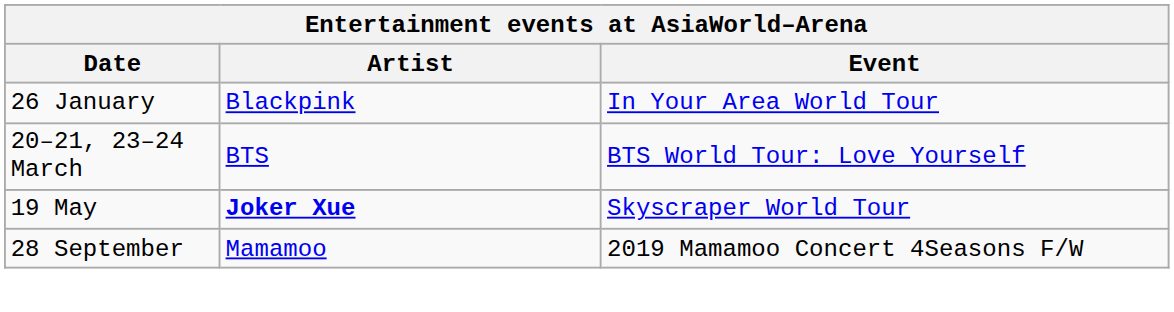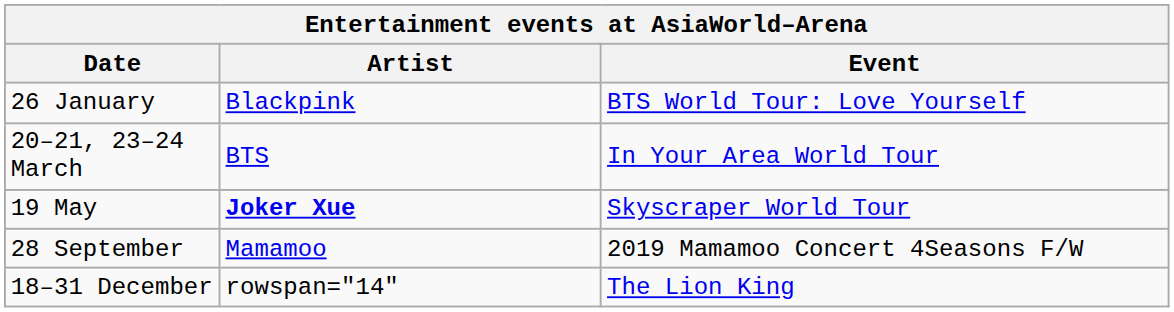(773, 103) In Your Area World Tour -> (816, 103) BTS World Tour: Love Yourself
(816, 156) BTS World Tour: Love Yourself -> (773, 156) In Your Area World Tour
+ row: (112, 287)
